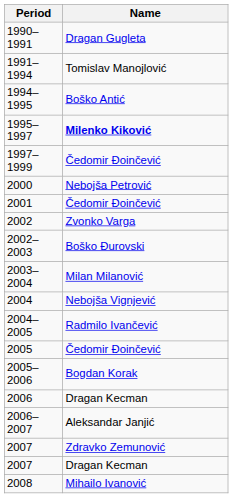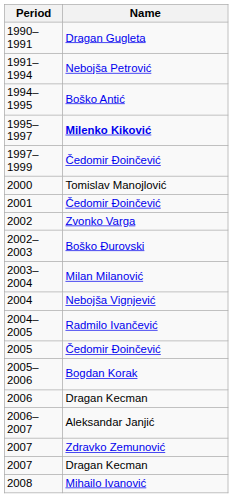(116, 68) Tomislav Manojlović -> (108, 68) Nebojša Petrović
(108, 185) Nebojša Petrović -> (116, 185) Tomislav Manojlović
